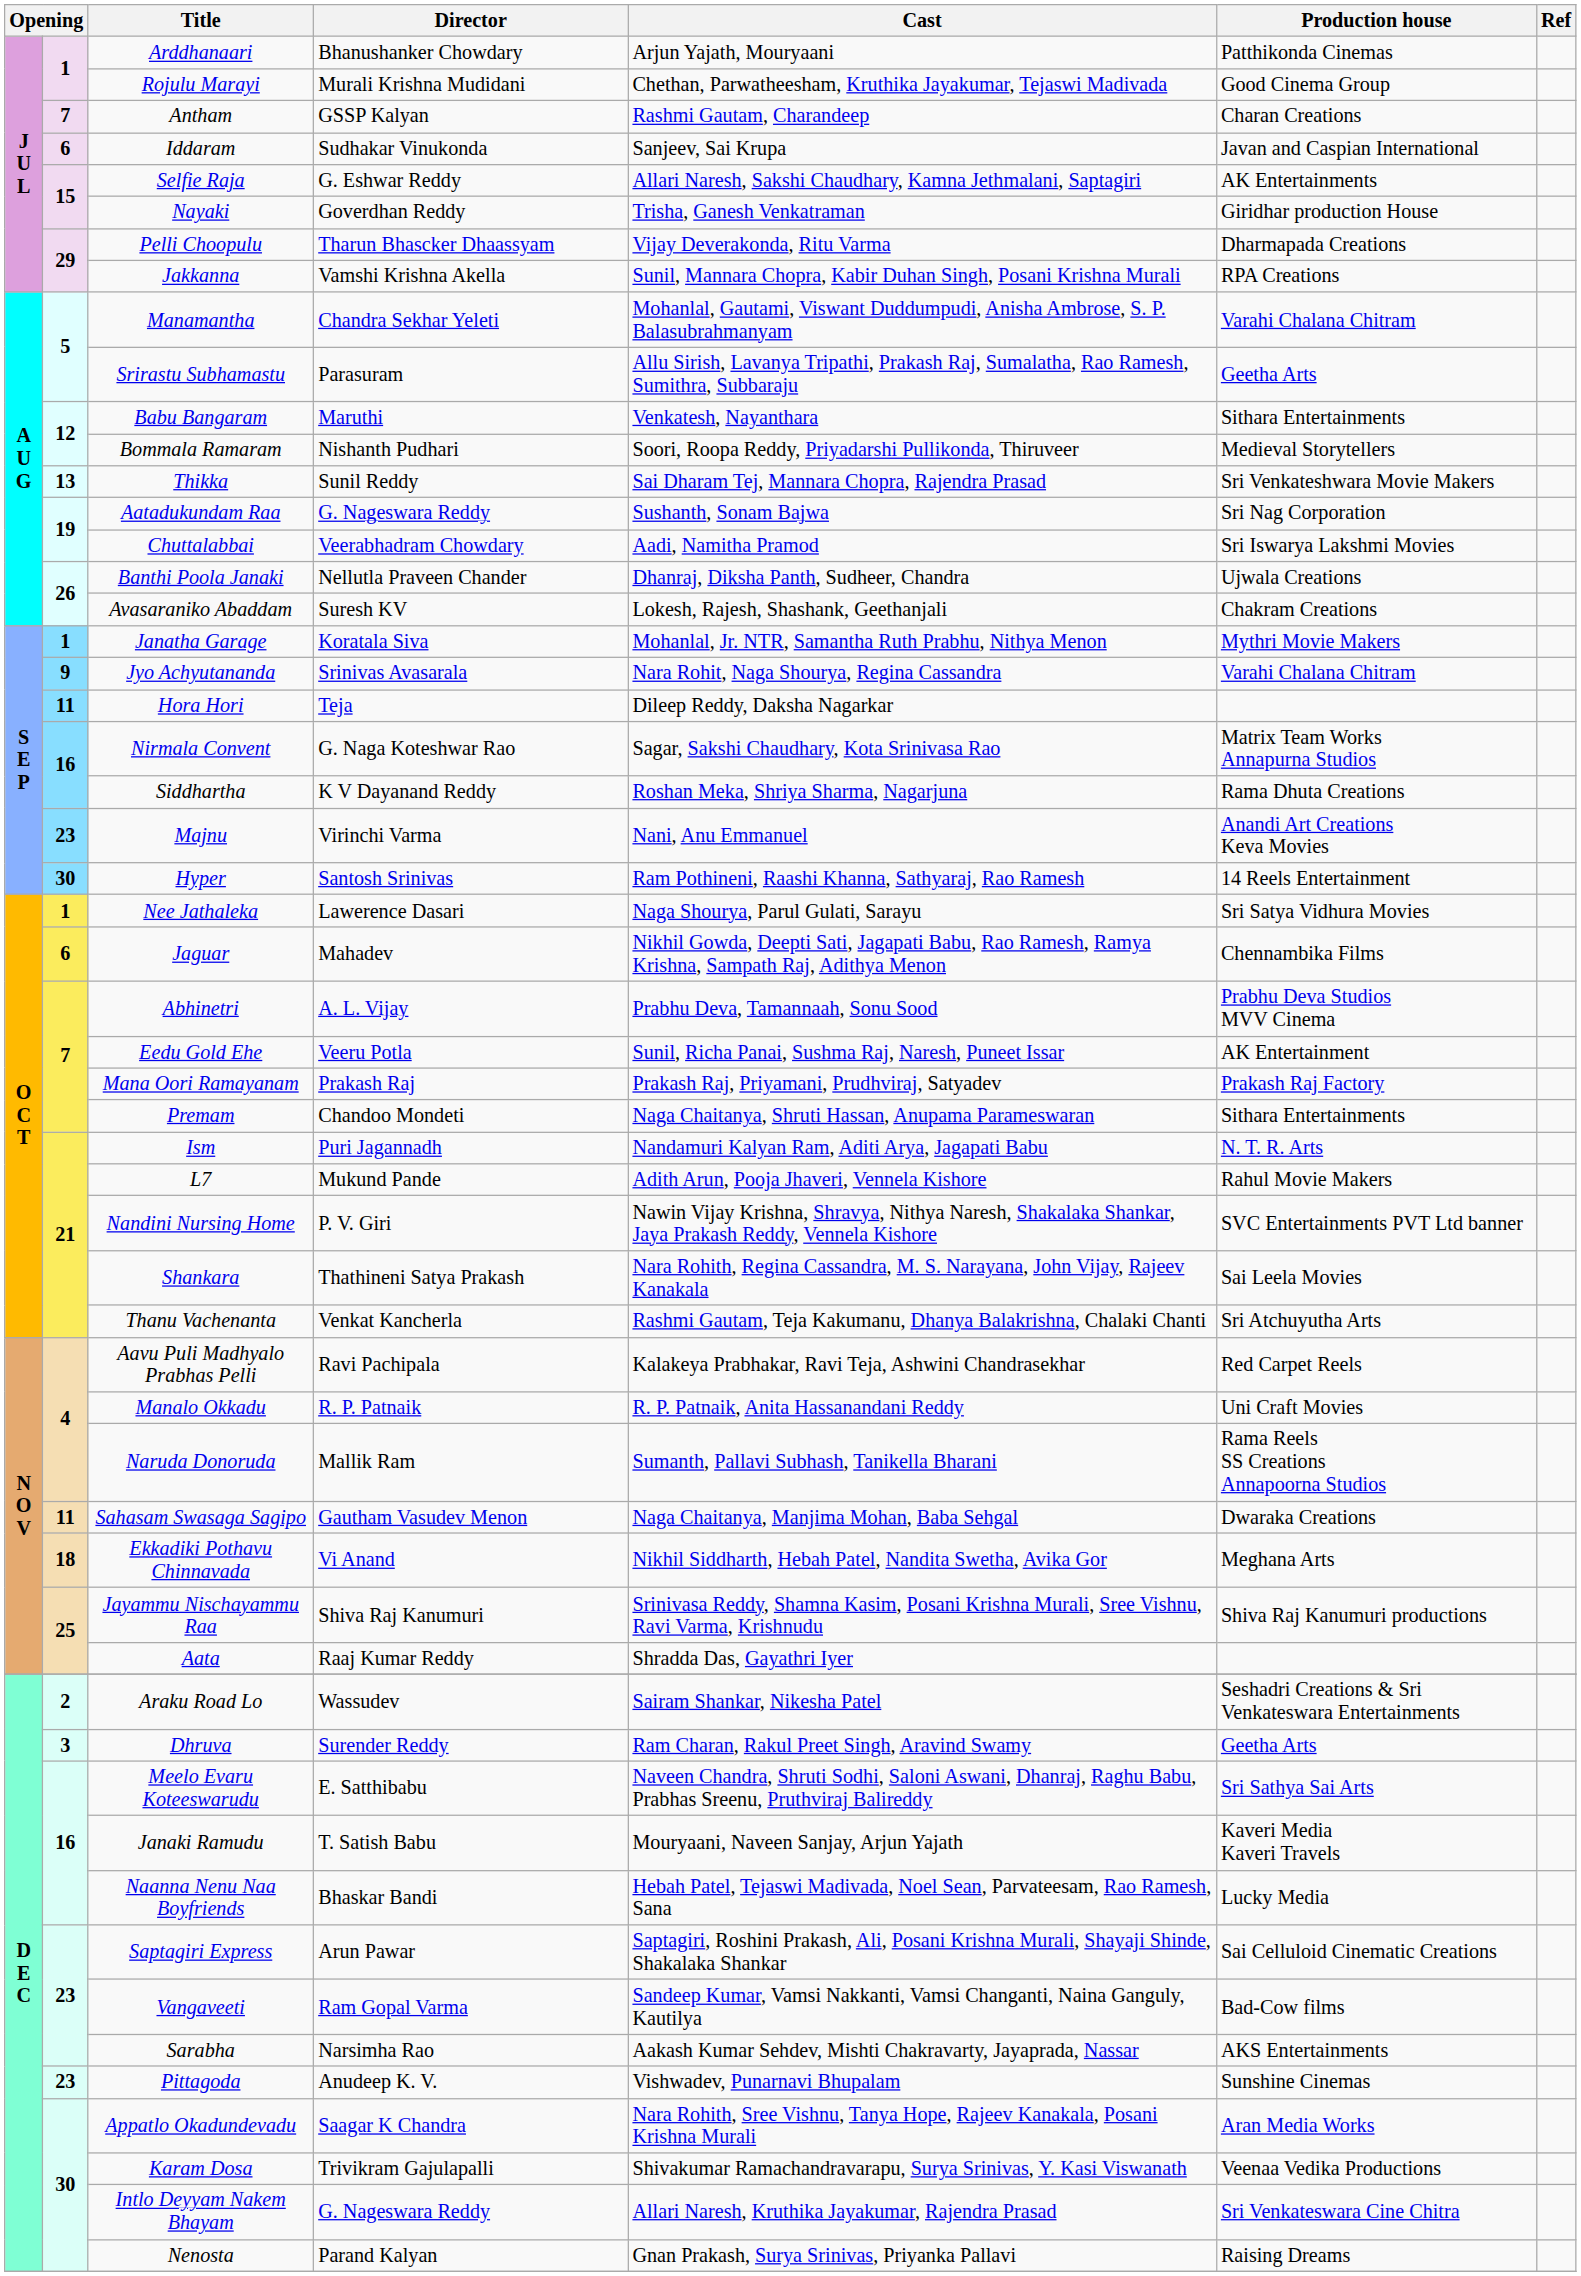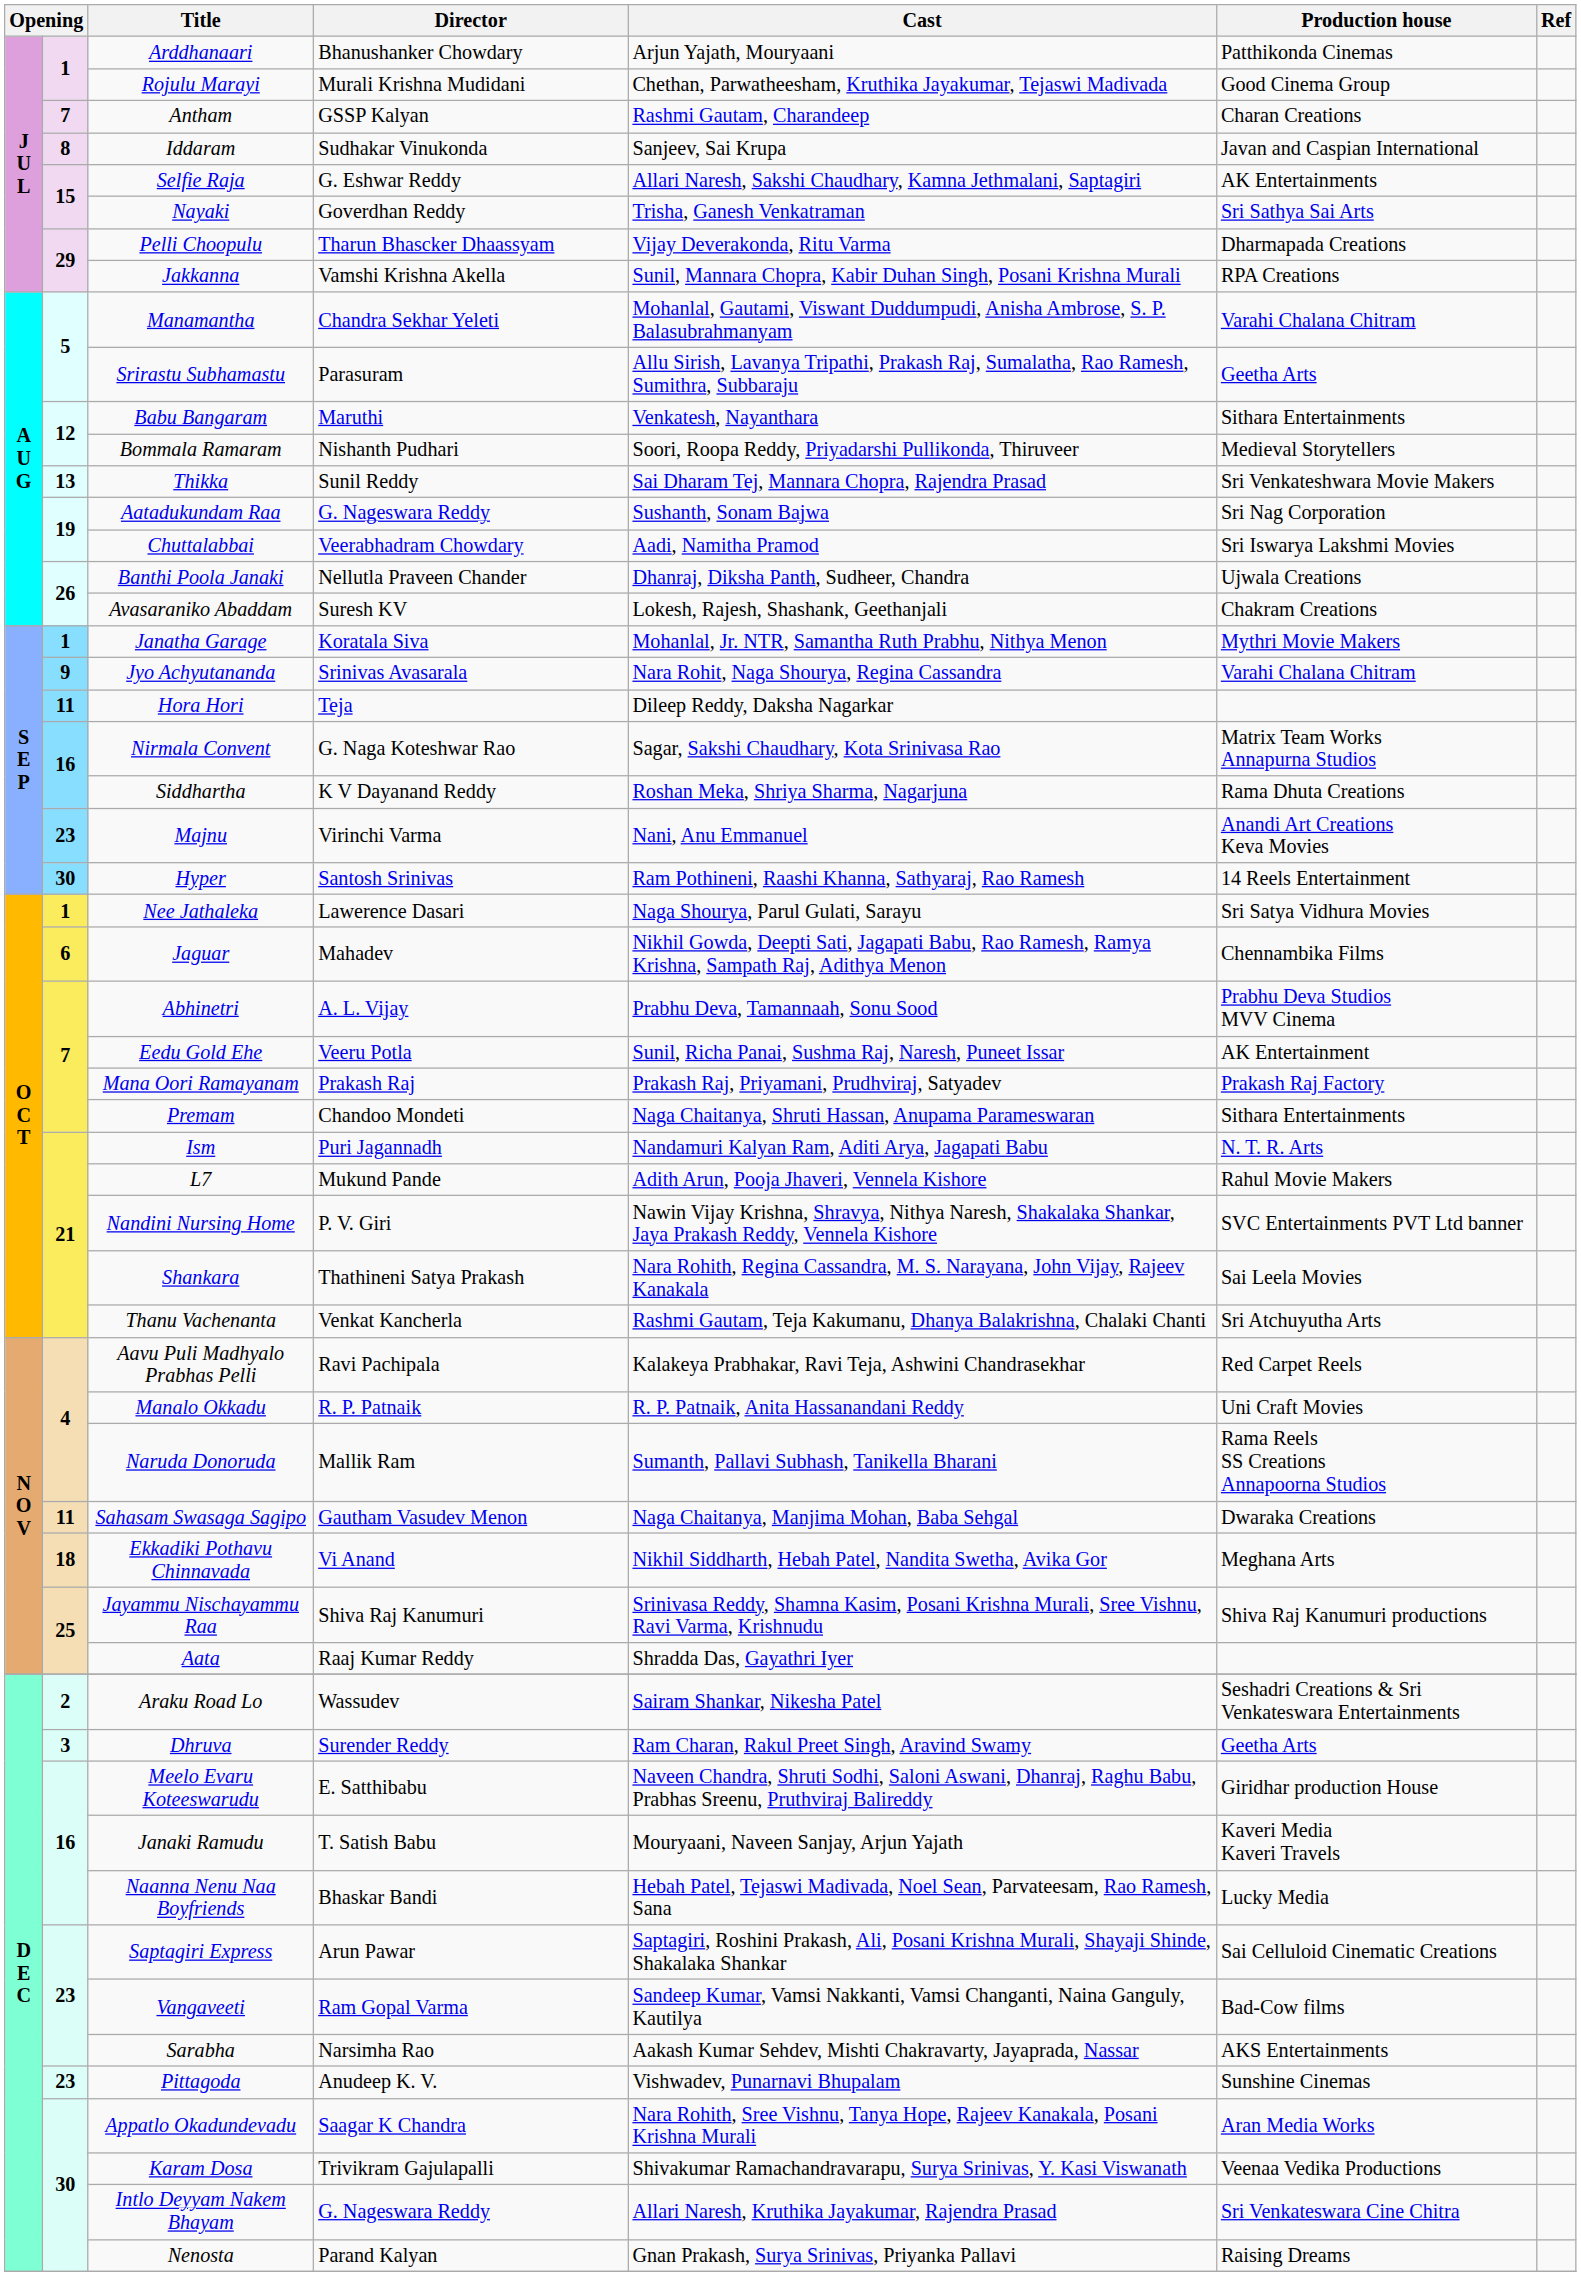(65, 148) 6 -> (65, 148) 8
(1330, 212) Giridhar production House -> (1297, 212) Sri Sathya Sai Arts
(1297, 1788) Sri Sathya Sai Arts -> (1330, 1788) Giridhar production House
